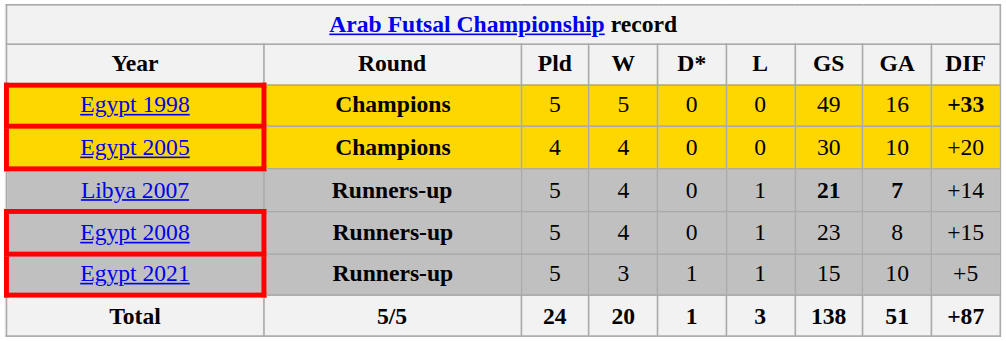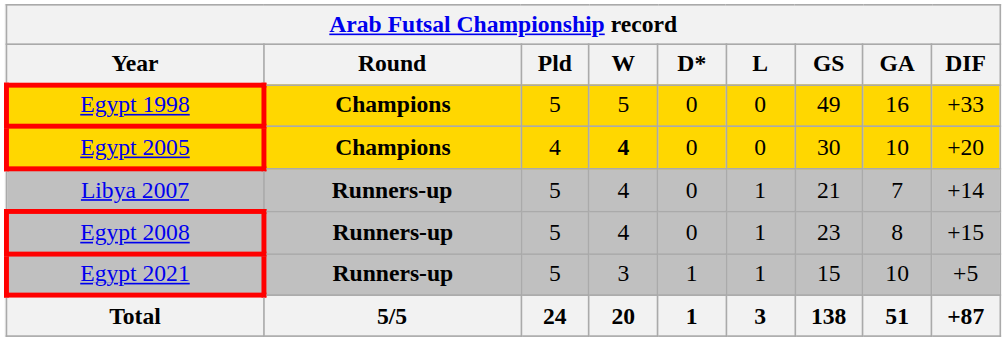(966, 105) bold -> (966, 105) normal
(623, 147) normal -> (623, 147) bold
(829, 190) bold -> (829, 190) normal
(897, 190) bold -> (897, 190) normal
